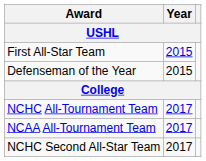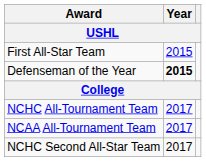(179, 71) normal -> (179, 71) bold
